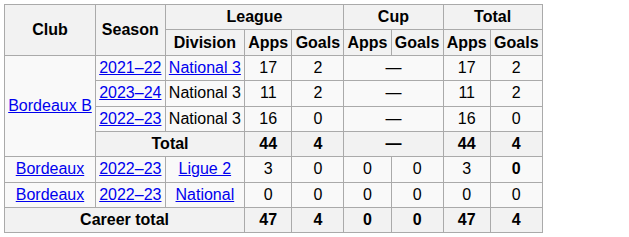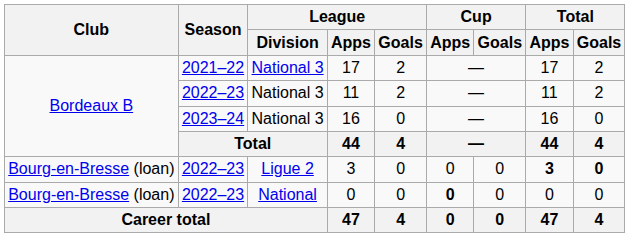(130, 93) 2023–24 -> (213, 93) 2022–23
(130, 118) 2022–23 -> (213, 118) 2023–24
(50, 169) Bordeaux -> (91, 169) Bourg-en-Bresse (loan)
(467, 169) normal -> (549, 169) bold
(50, 194) Bordeaux -> (91, 194) Bourg-en-Bresse (loan)
(367, 194) normal -> (450, 194) bold
